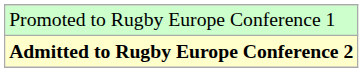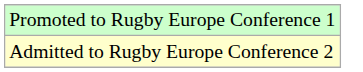(181, 51) bold -> (171, 51) normal
